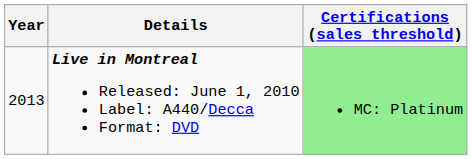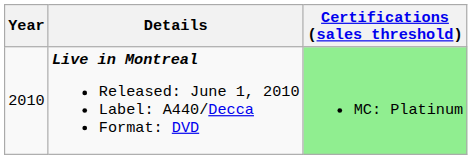(26, 101) 2013 -> (26, 101) 2010
